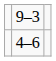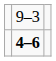(28, 42) normal -> (28, 42) bold
